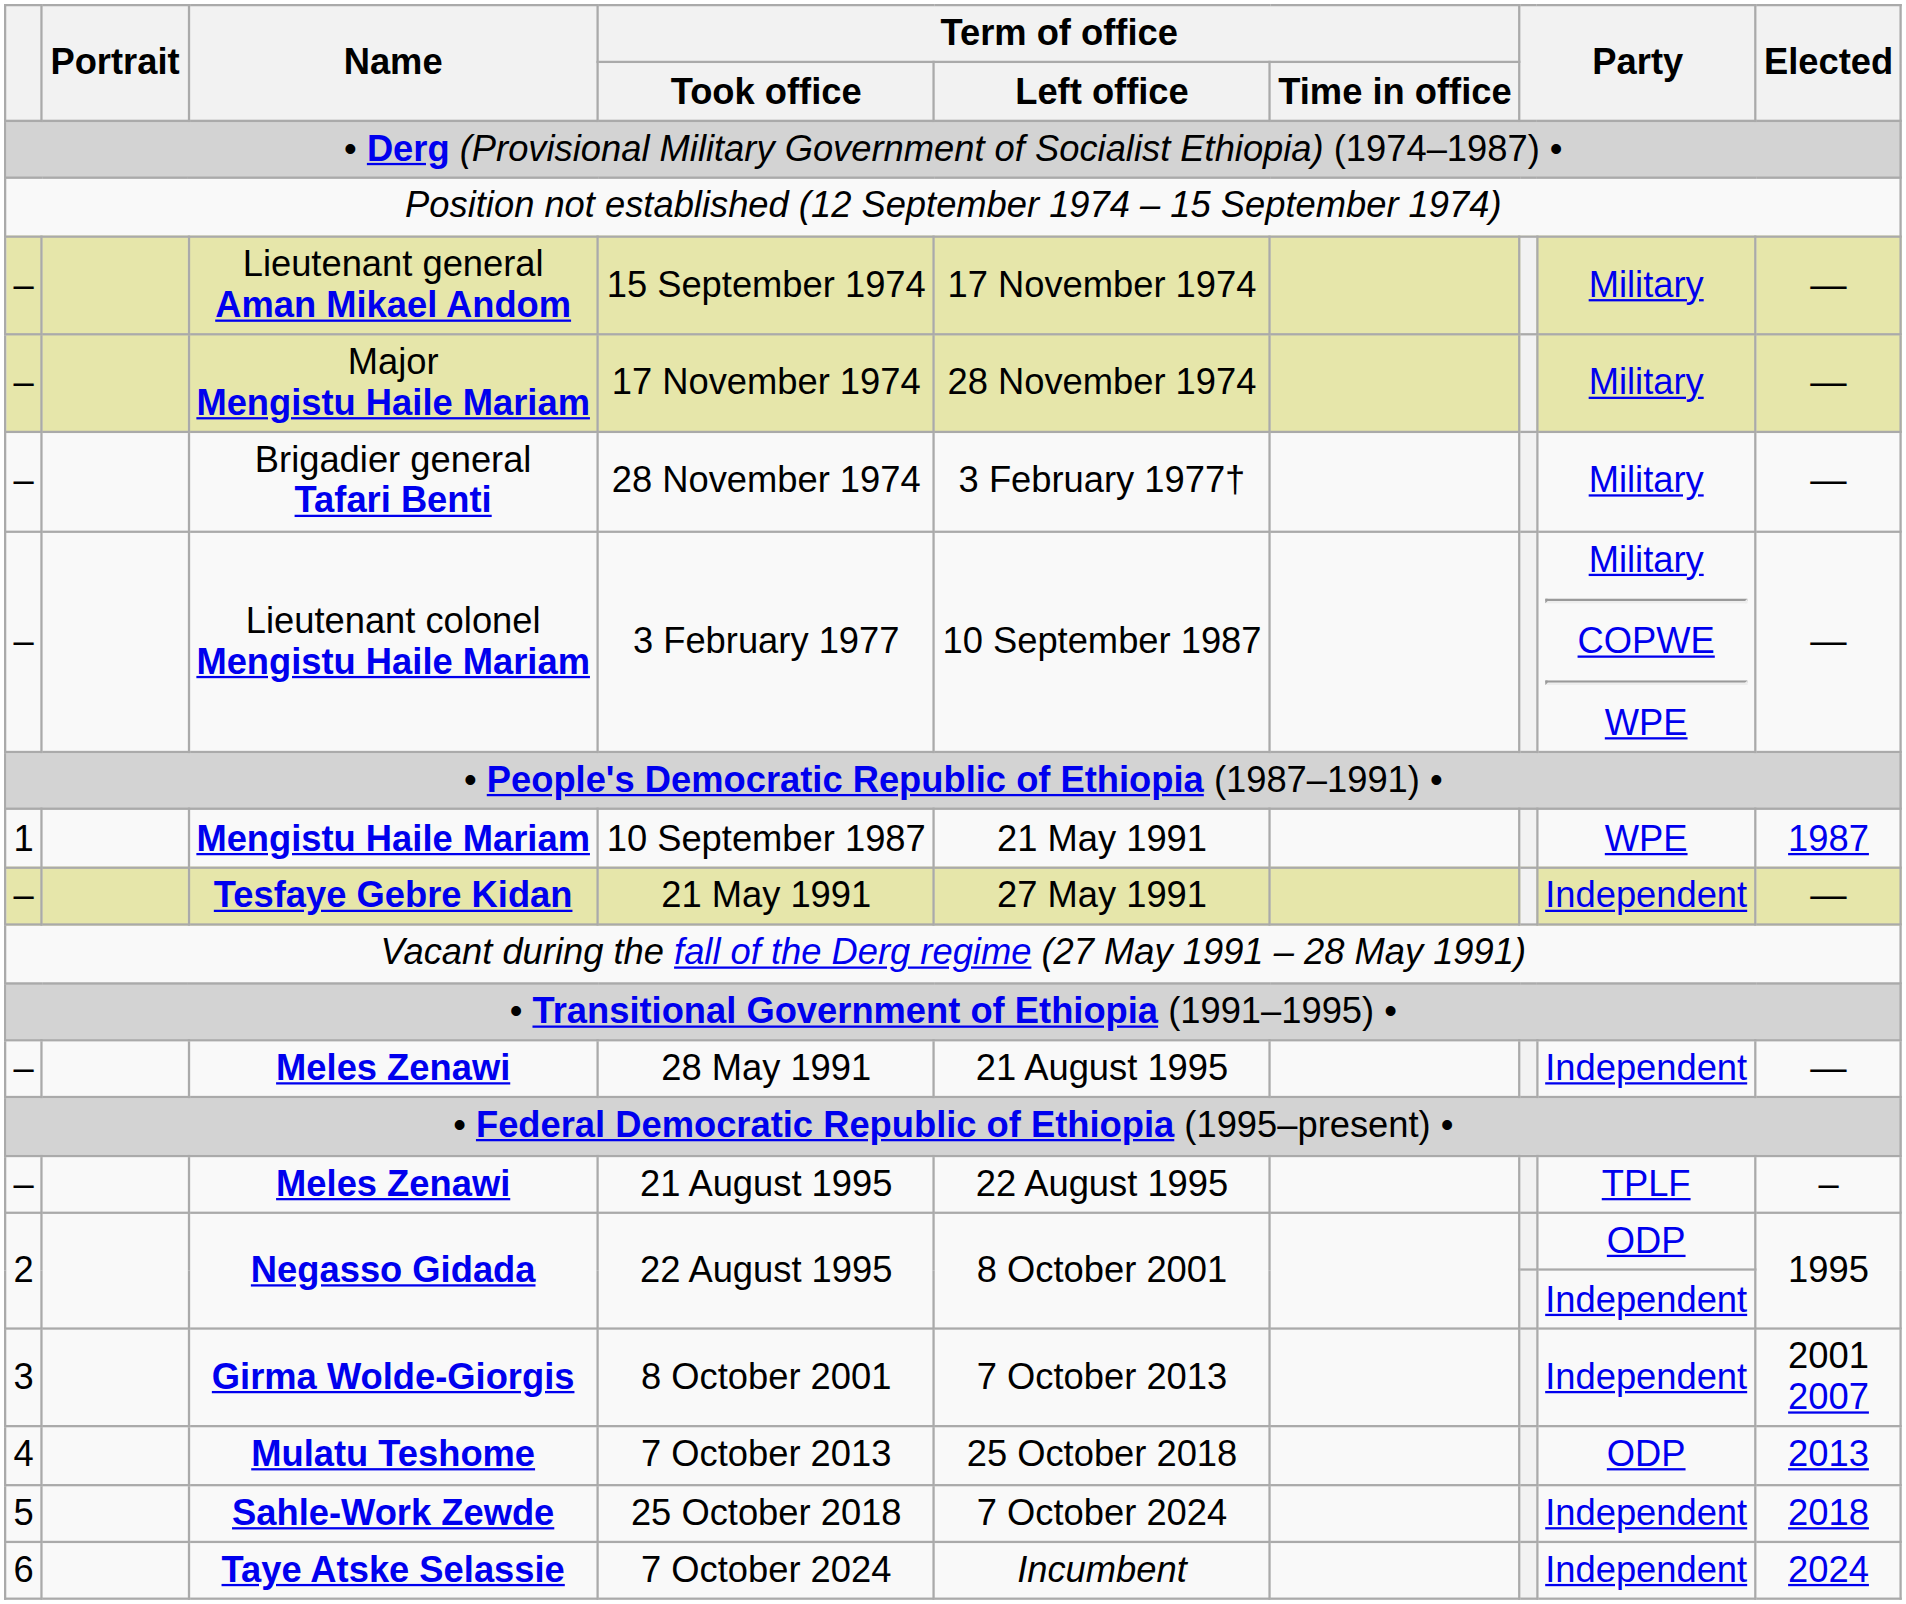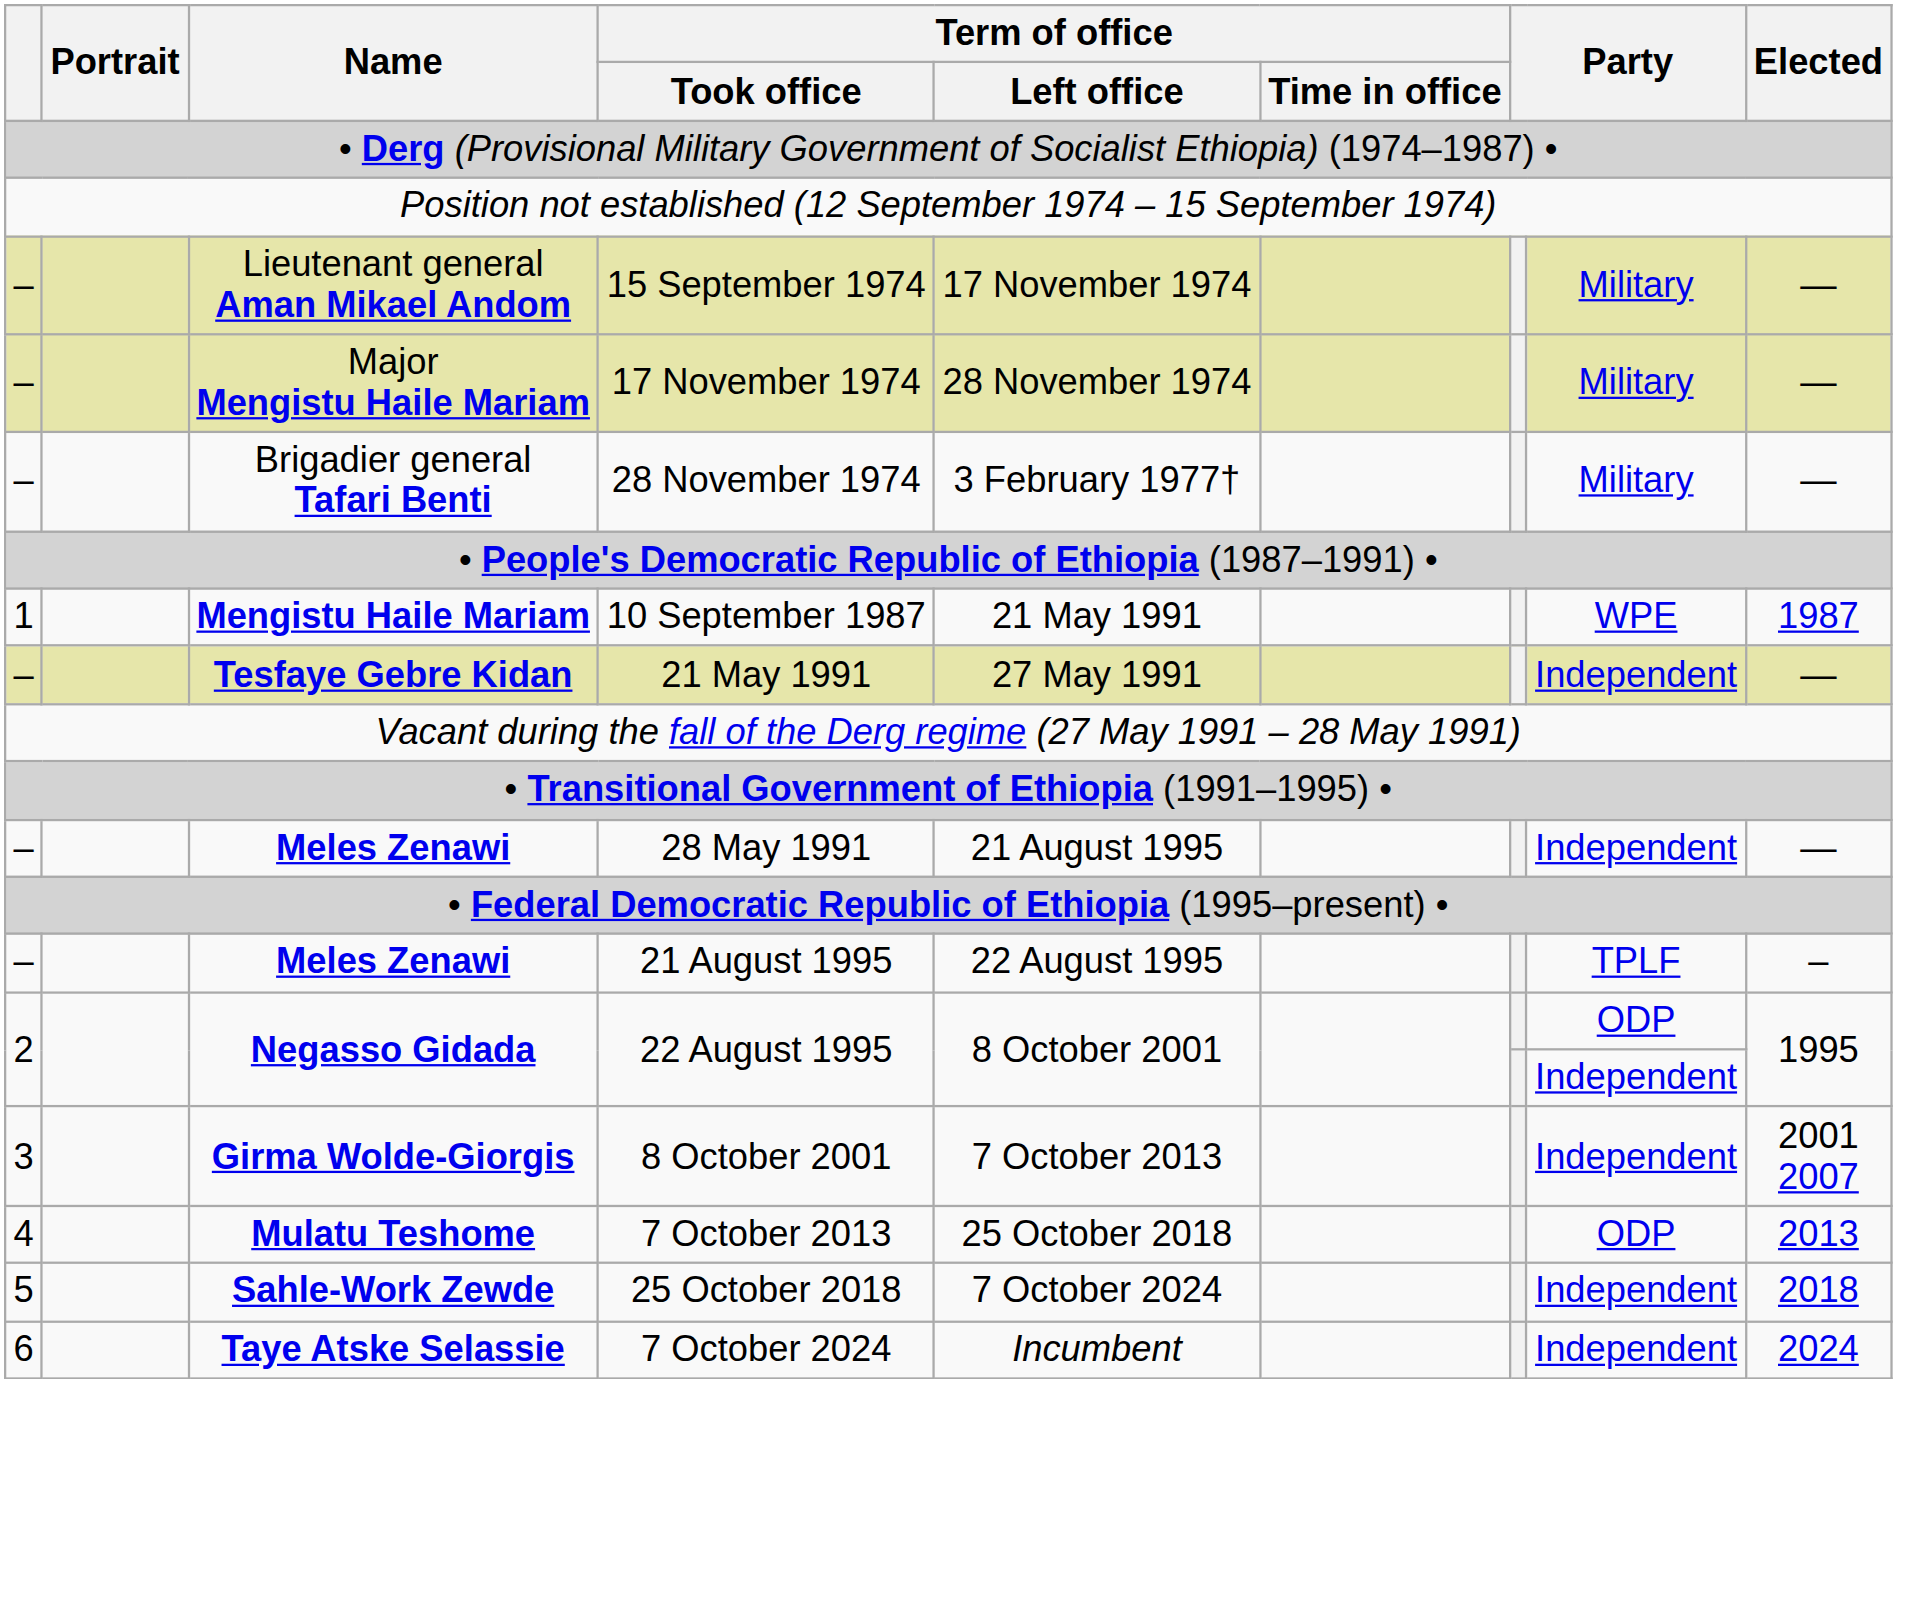- row: (393, 640)
